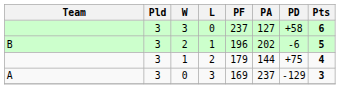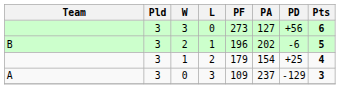(239, 28) 237 -> (239, 28) 273
(294, 28) +58 -> (294, 28) +56
(266, 60) 144 -> (266, 60) 154
(294, 60) +75 -> (294, 60) +25
(239, 76) 169 -> (239, 76) 109
